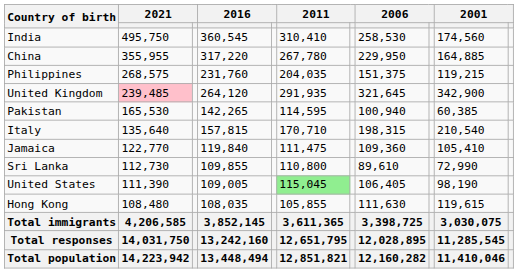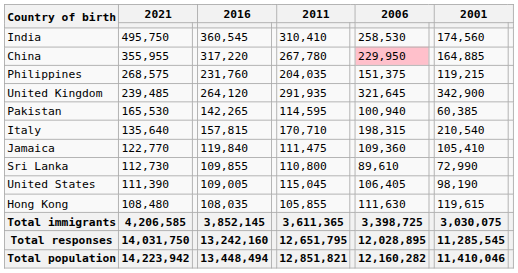(382, 56) no background -> (382, 56) pink background
(145, 93) pink background -> (145, 93) no background
(303, 185) lightgreen background -> (303, 185) no background
